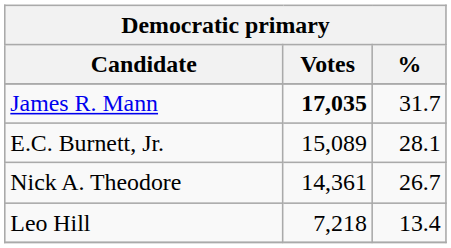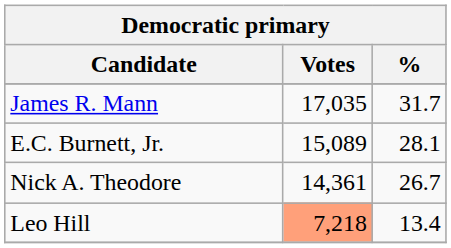(334, 103) bold -> (334, 103) normal
(340, 221) no background -> (340, 221) lightsalmon background
